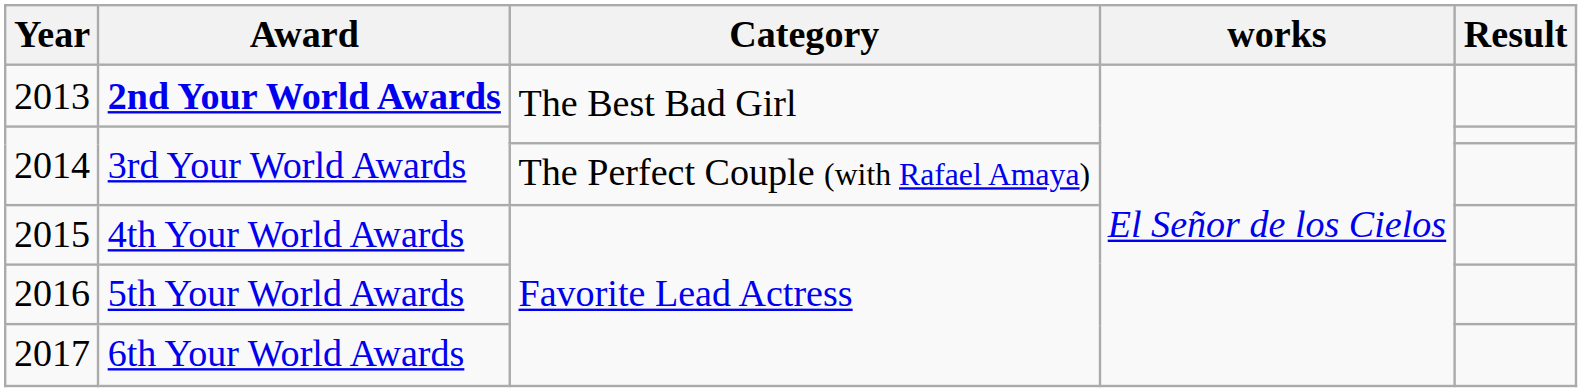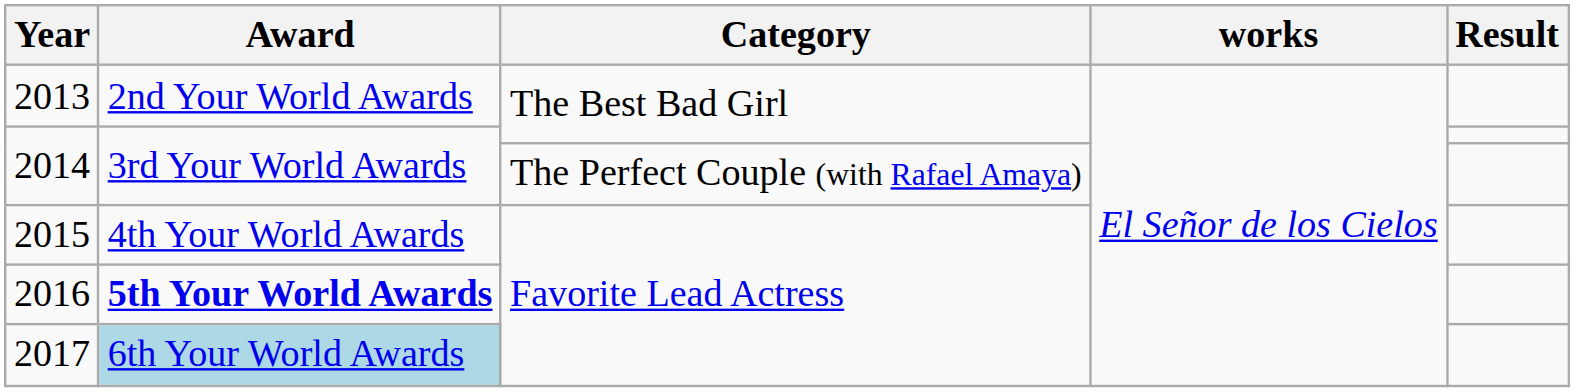(304, 95) bold -> (290, 95) normal
(286, 293) normal -> (300, 293) bold
(286, 354) no background -> (286, 354) lightblue background
